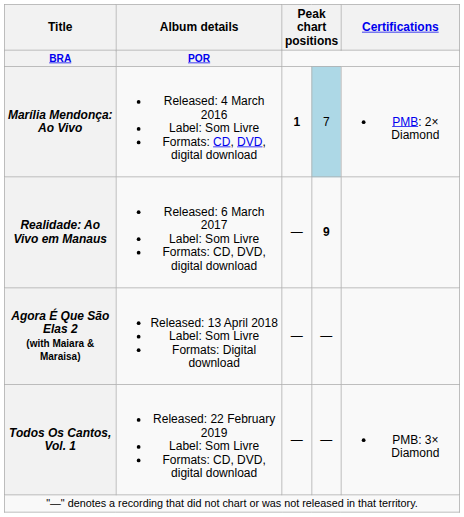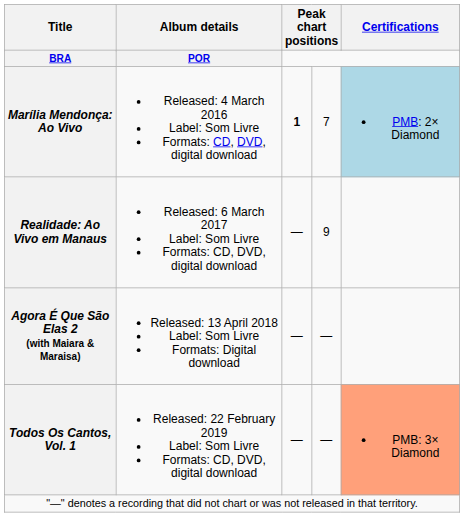(326, 121) lightblue background -> (326, 121) no background
(400, 128) no background -> (400, 128) lightblue background
(326, 232) bold -> (326, 232) normal
(400, 447) no background -> (400, 447) lightsalmon background
